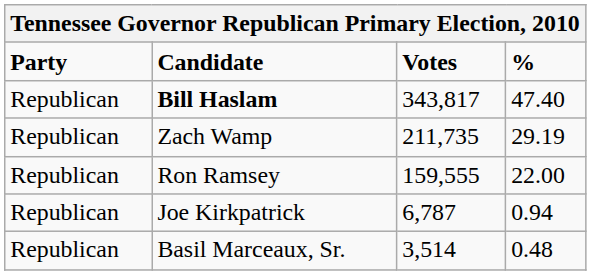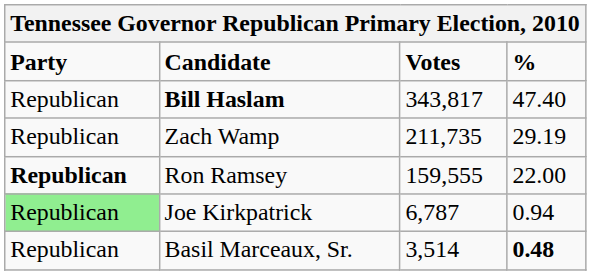(65, 174) normal -> (69, 174) bold
(65, 212) no background -> (65, 212) lightgreen background
(532, 250) normal -> (533, 250) bold
